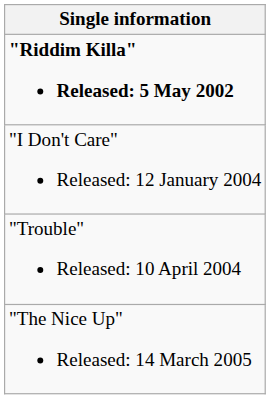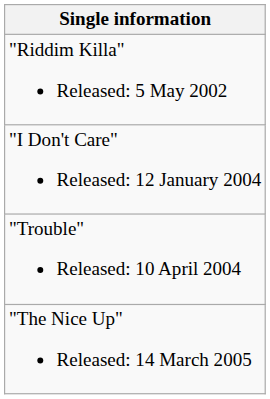(135, 70) bold -> (135, 70) normal
